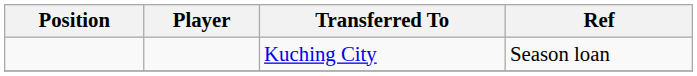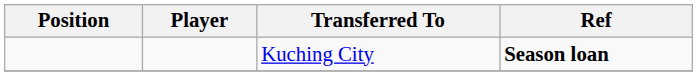(560, 53) normal -> (556, 53) bold
